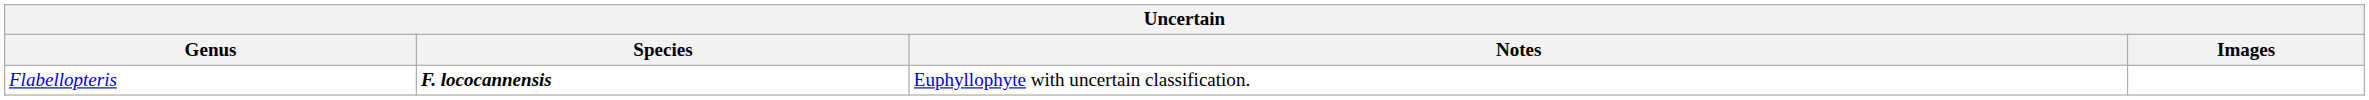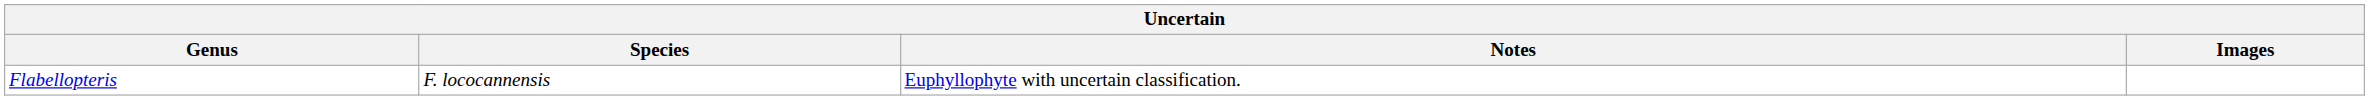(486, 79) bold -> (487, 79) normal
